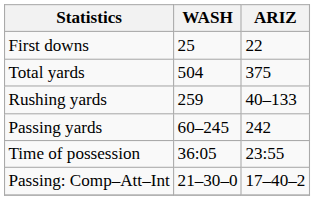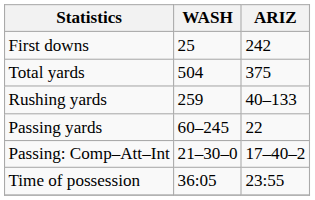(254, 45) 22 -> (258, 45) 242
(258, 126) 242 -> (254, 126) 22
rows swapped: (89, 181) <-> (74, 153)
